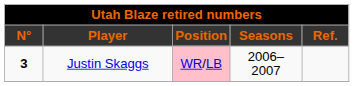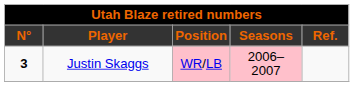(266, 63) no background -> (266, 63) pink background
